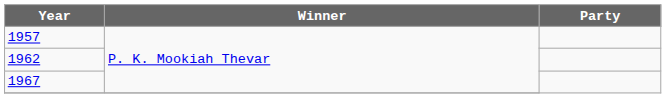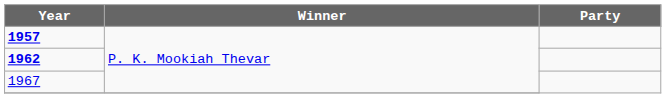(24, 38) normal -> (24, 38) bold
(24, 60) normal -> (24, 60) bold
